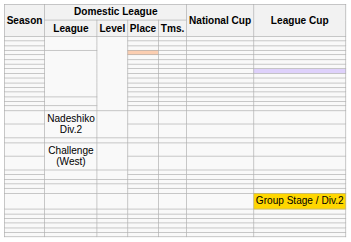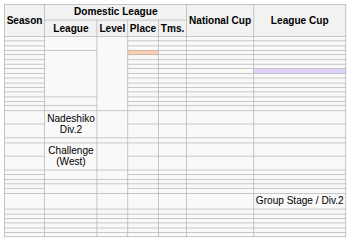(300, 201) gold background -> (300, 201) no background
